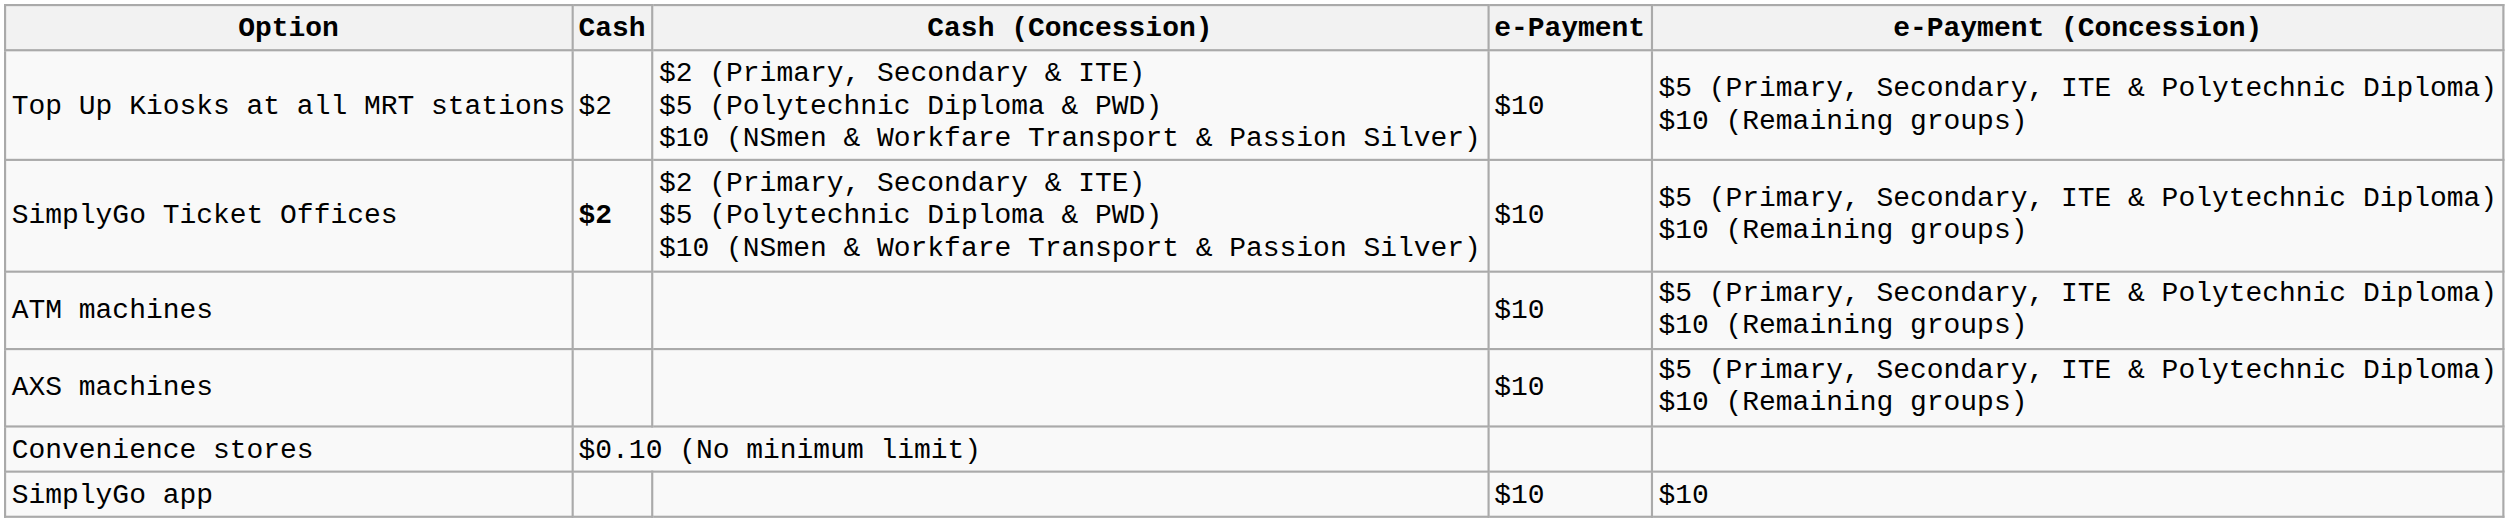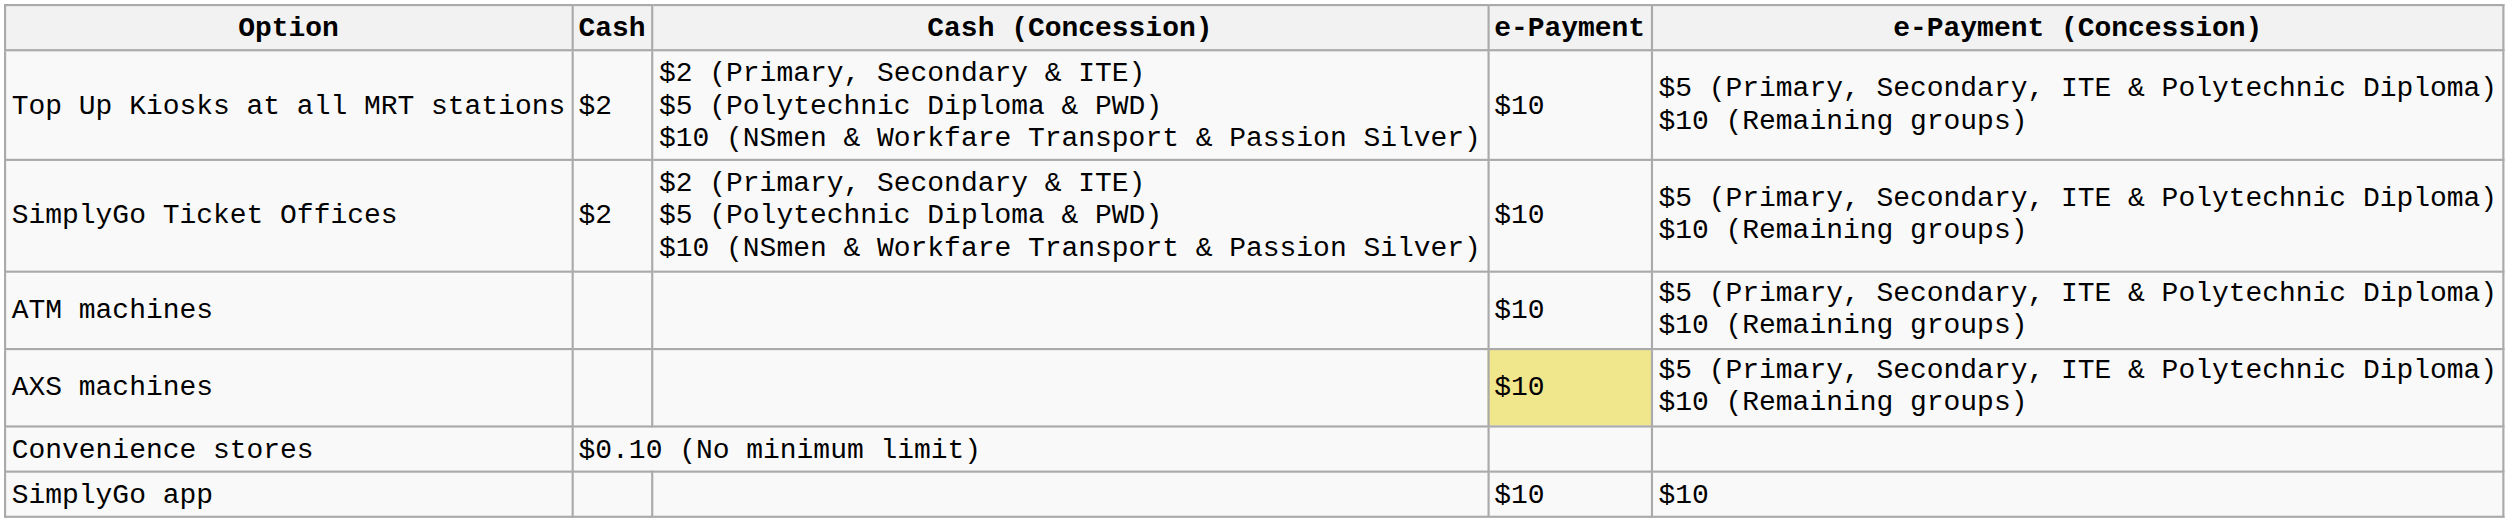(595, 216) bold -> (595, 216) normal
(1519, 387) no background -> (1519, 387) khaki background
